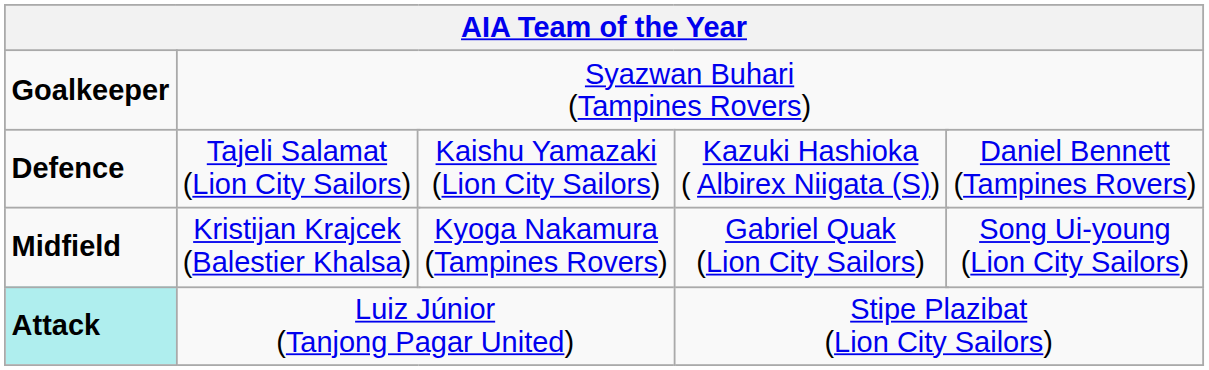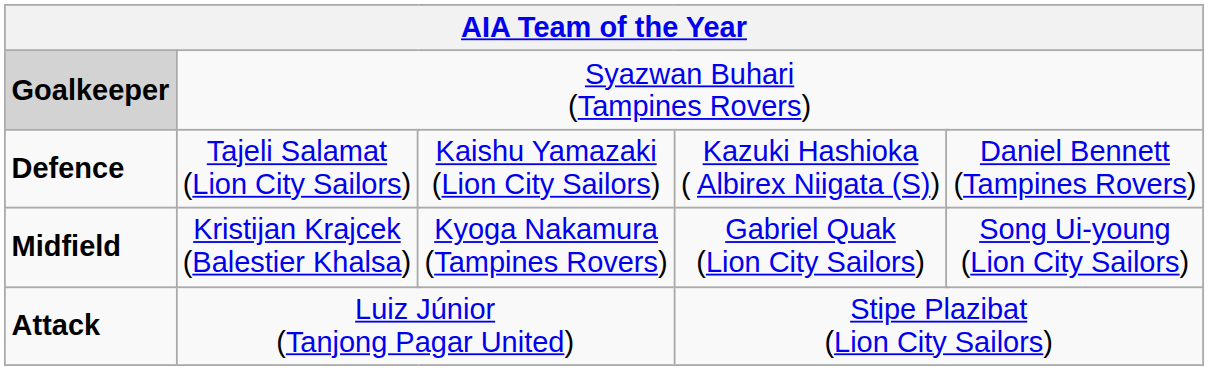(90, 89) no background -> (90, 89) lightgrey background
(56, 325) paleturquoise background -> (56, 325) no background
